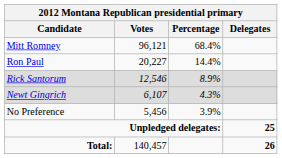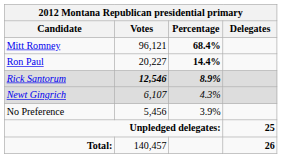(208, 46) normal -> (207, 46) bold
(208, 62) normal -> (207, 62) bold
(153, 79) normal -> (153, 79) bold
(210, 79) normal -> (210, 79) bold
